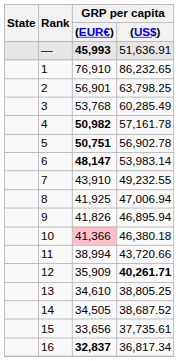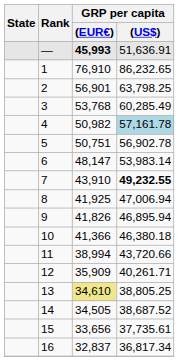(93, 124) bold -> (93, 124) normal
(145, 124) no background -> (145, 124) lightblue background
(93, 143) bold -> (93, 143) normal
(93, 161) bold -> (93, 161) normal
(145, 180) normal -> (145, 180) bold
(93, 236) pink background -> (93, 236) no background
(145, 273) bold -> (145, 273) normal
(93, 291) no background -> (93, 291) khaki background
(93, 347) bold -> (93, 347) normal
